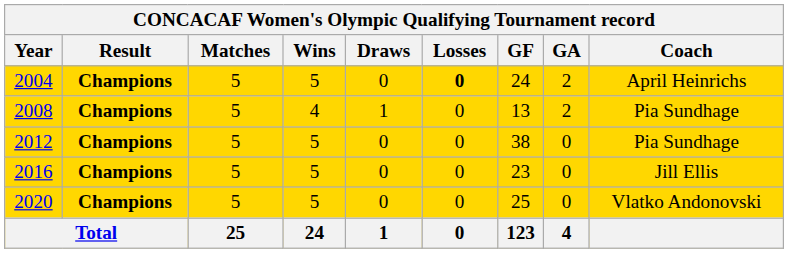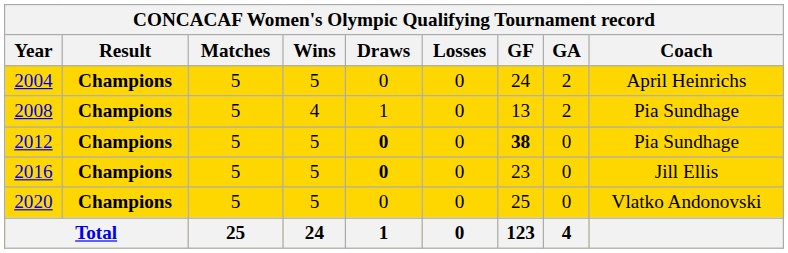(460, 80) bold -> (460, 80) normal
(384, 141) normal -> (384, 141) bold
(521, 141) normal -> (521, 141) bold
(384, 171) normal -> (384, 171) bold
